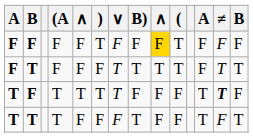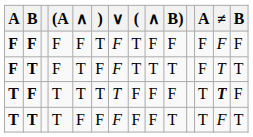columns swapped: (179, 18) <-> (139, 18)
(159, 44) gold background -> (153, 44) no background
(80, 69) F -> (81, 69) T
(117, 69) T -> (117, 69) F
